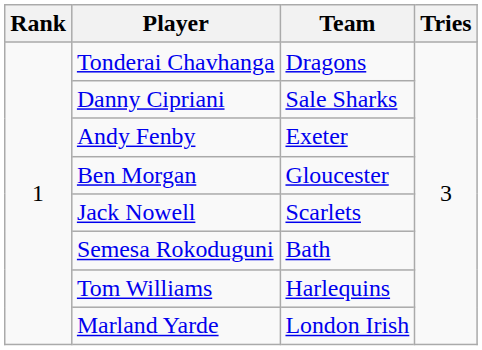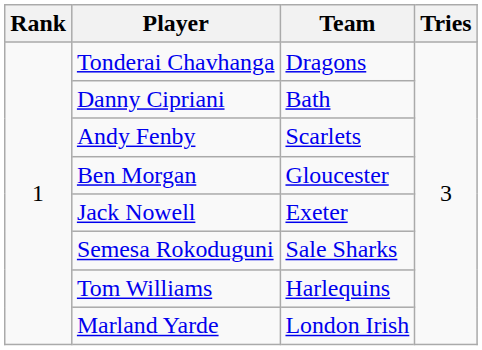(341, 99) Sale Sharks -> (308, 99) Bath
(317, 136) Exeter -> (323, 136) Scarlets
(323, 212) Scarlets -> (317, 212) Exeter
(308, 250) Bath -> (341, 250) Sale Sharks
